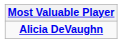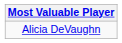(61, 30) bold -> (61, 30) normal
